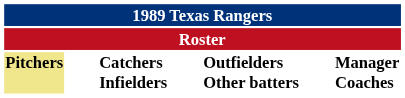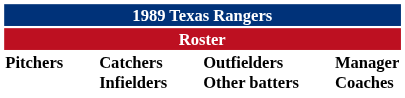(34, 62) khaki background -> (34, 62) no background
